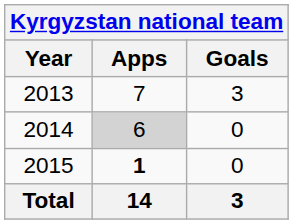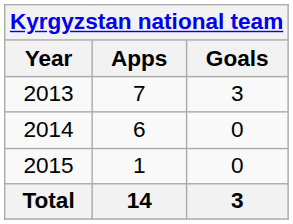(139, 129) lightgrey background -> (139, 129) no background
(139, 165) bold -> (139, 165) normal
